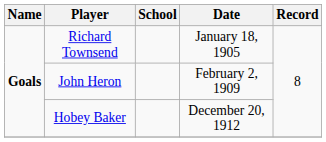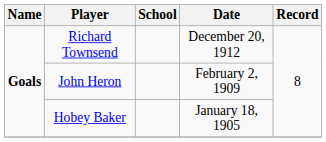(227, 44) January 18, 1905 -> (227, 44) December 20, 1912
(227, 118) December 20, 1912 -> (227, 118) January 18, 1905
